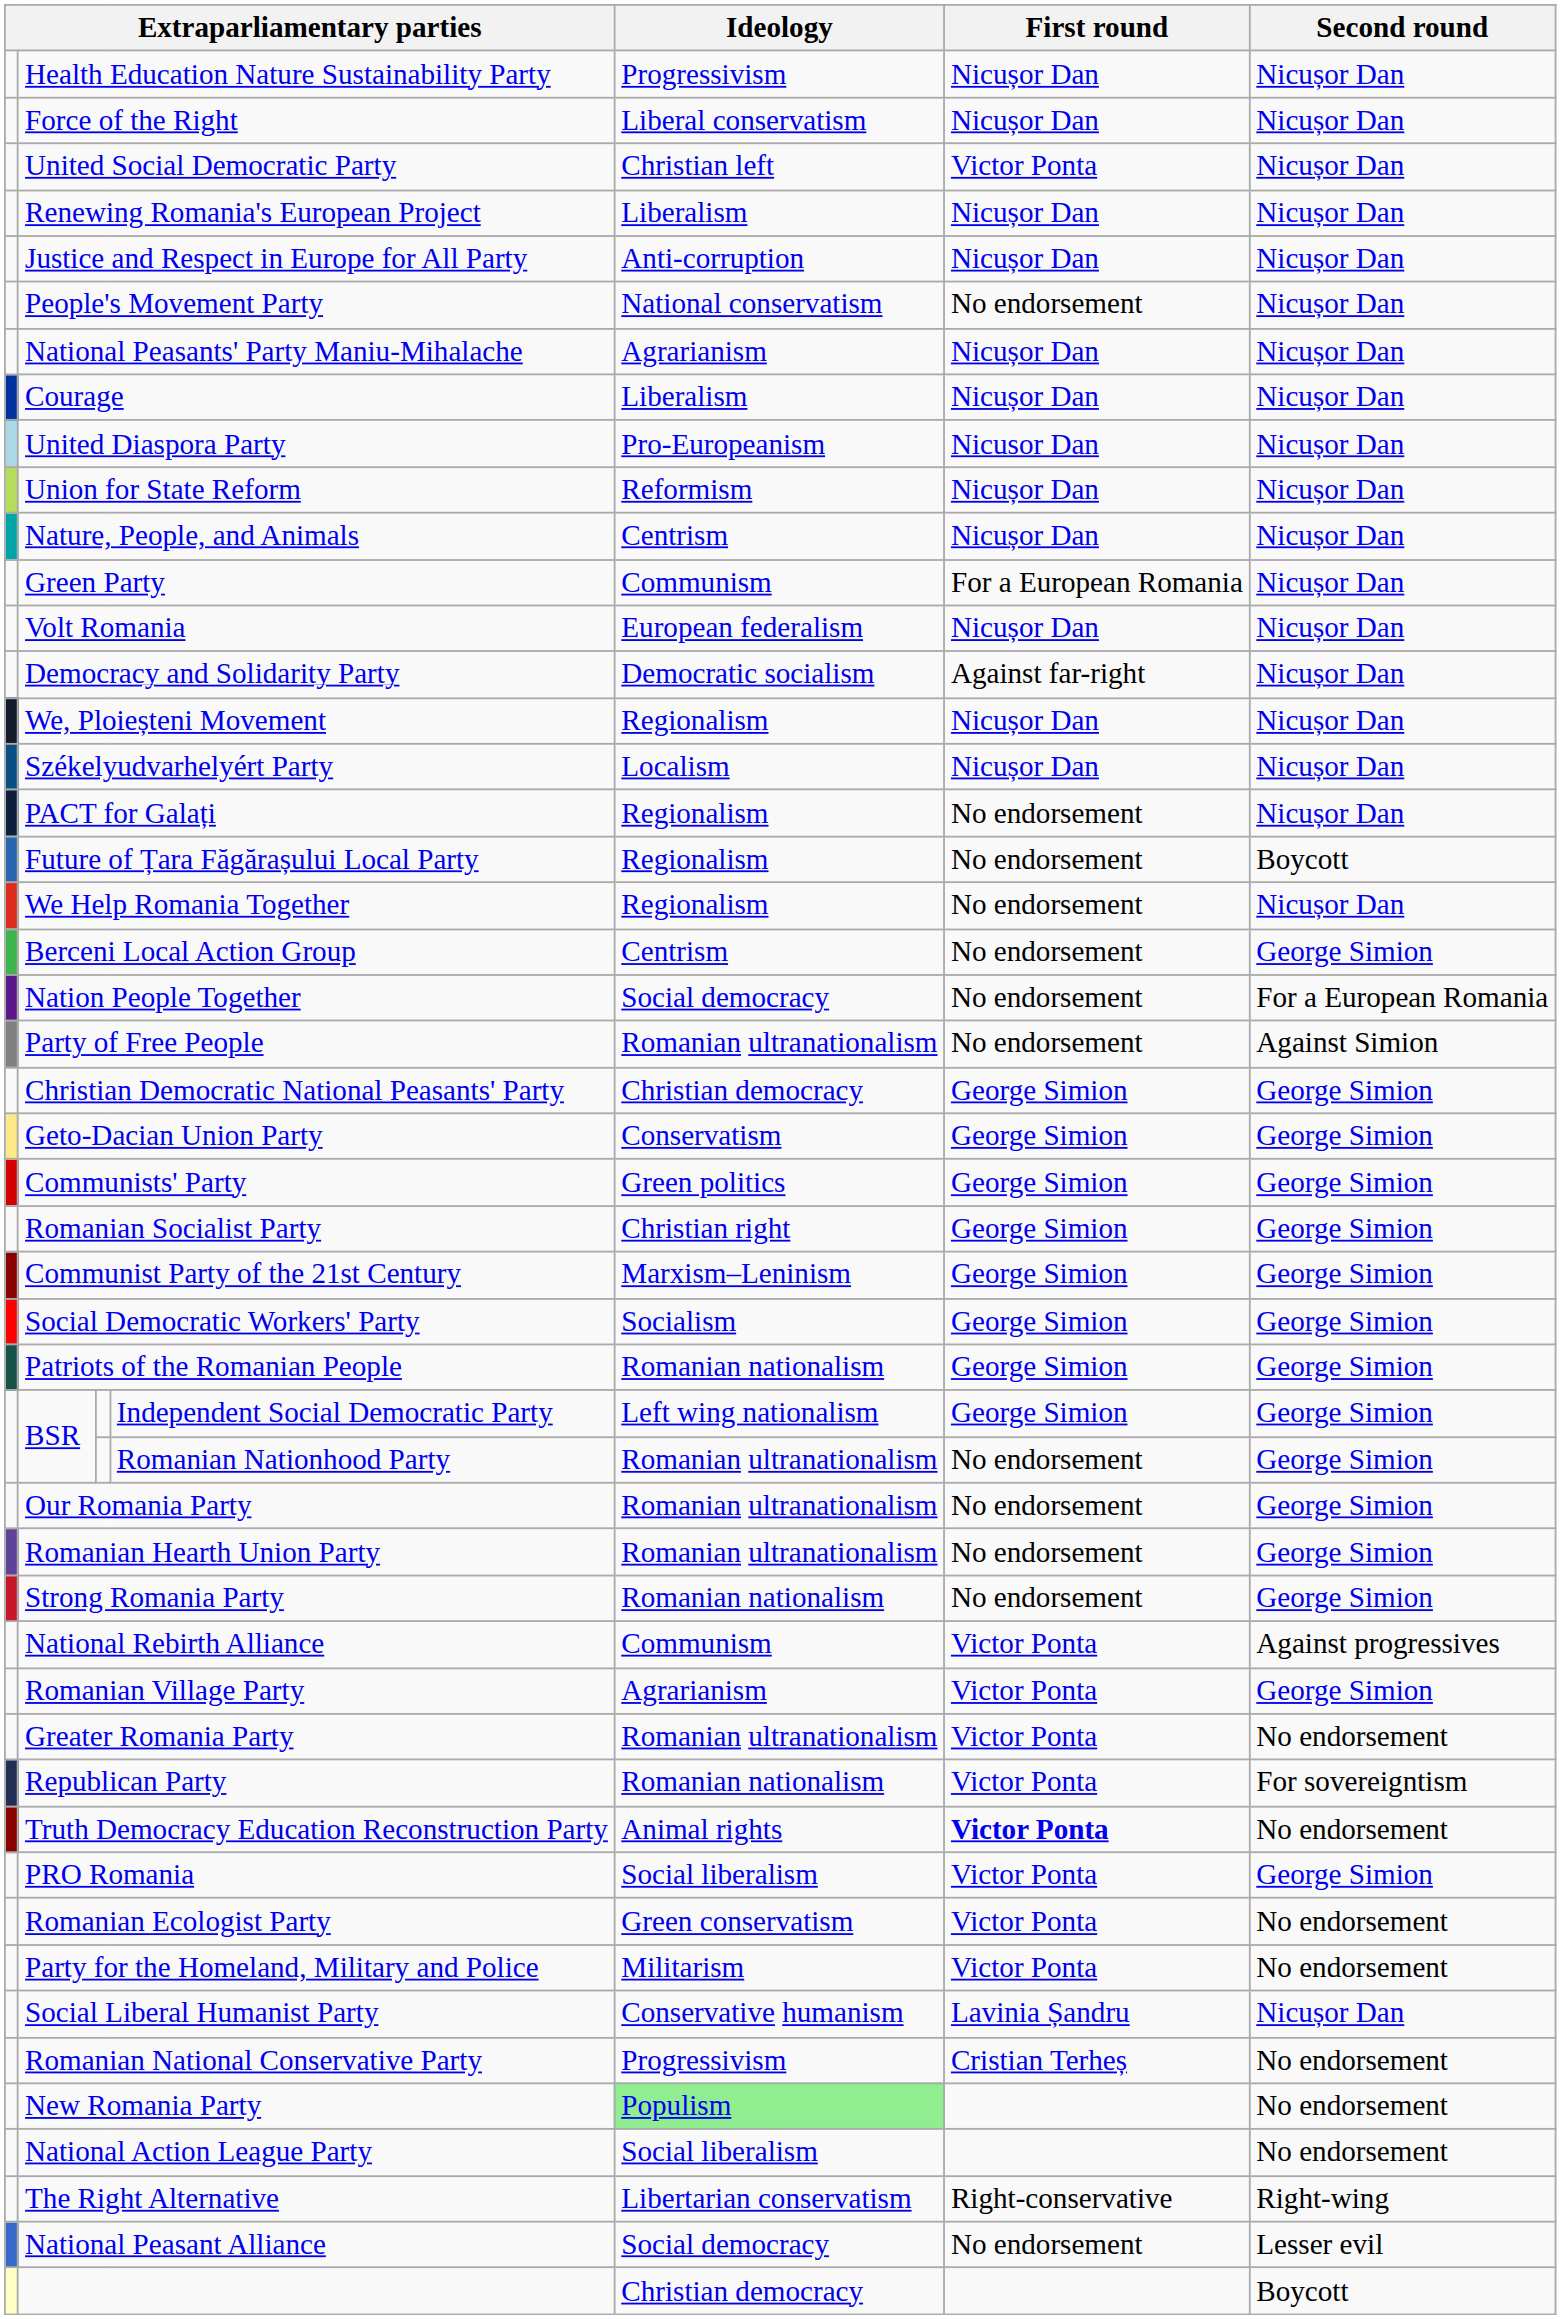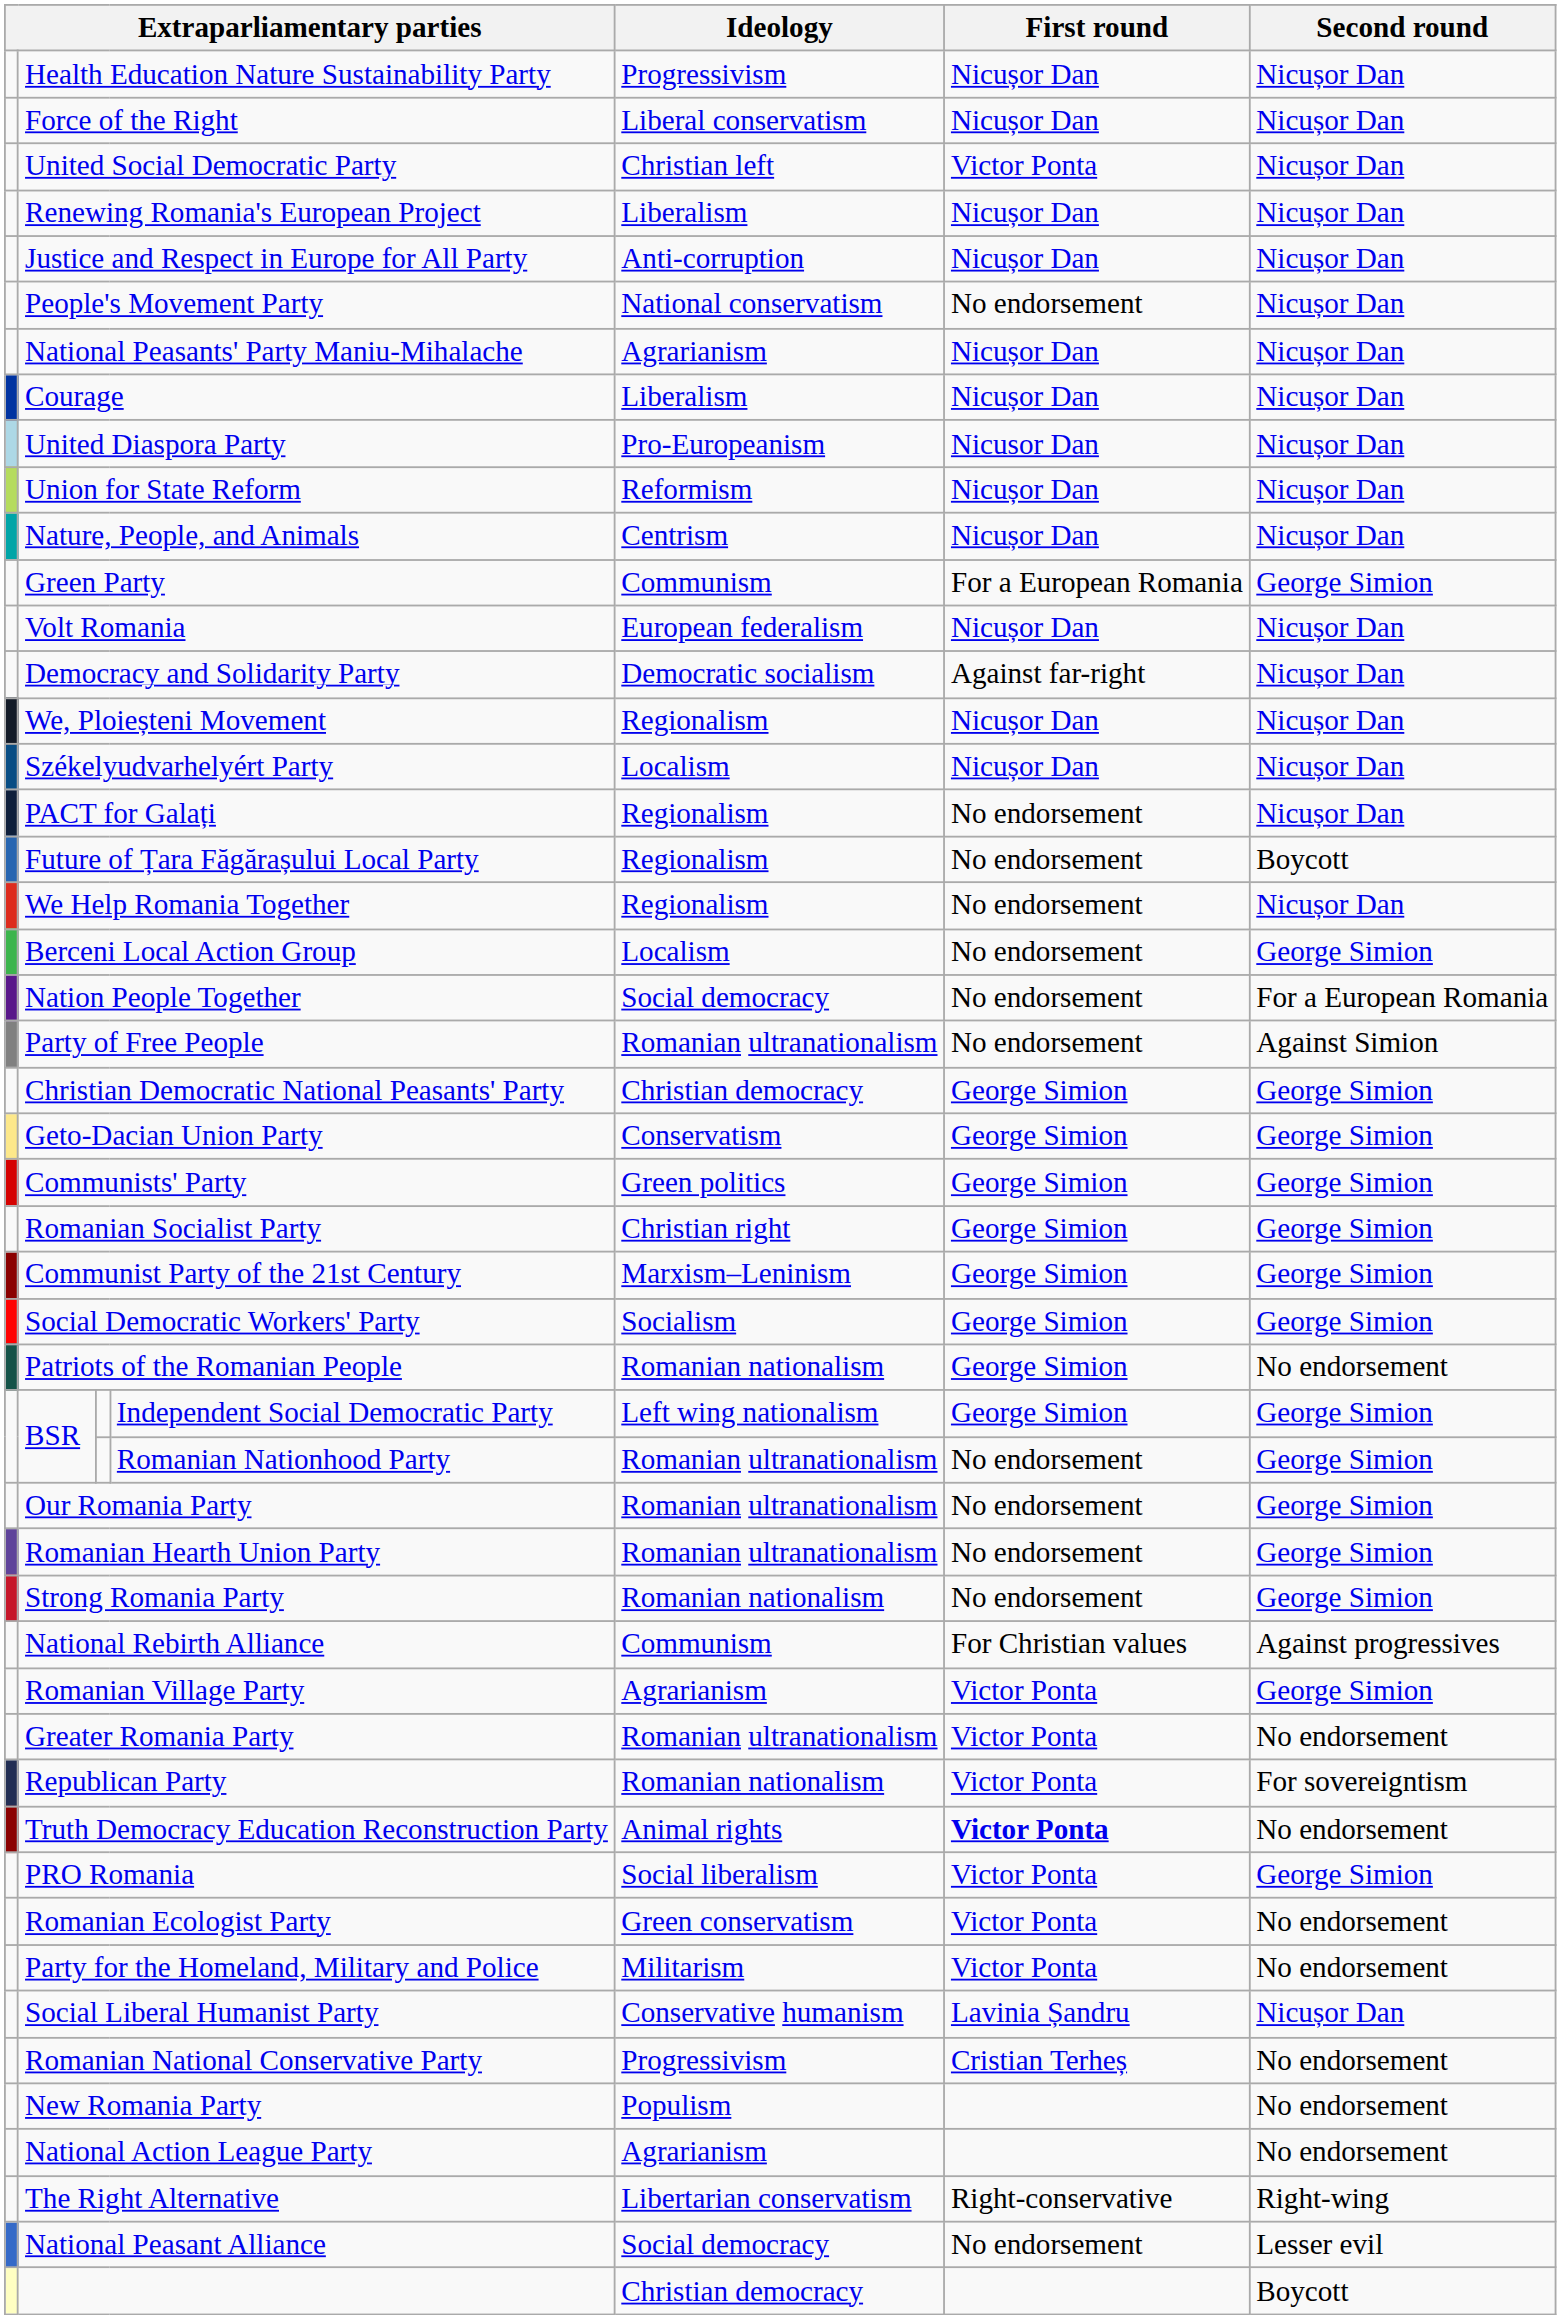(1330, 581) Nicușor Dan -> (1345, 581) George Simion
(675, 951) Centrism -> (675, 951) Localism
(1345, 1366) George Simion -> (1352, 1366) No endorsement
(1024, 1643) Victor Ponta -> (1069, 1643) For Christian values
(676, 2105) lightgreen background -> (676, 2105) no background
(720, 2151) Social liberalism -> (694, 2151) Agrarianism
